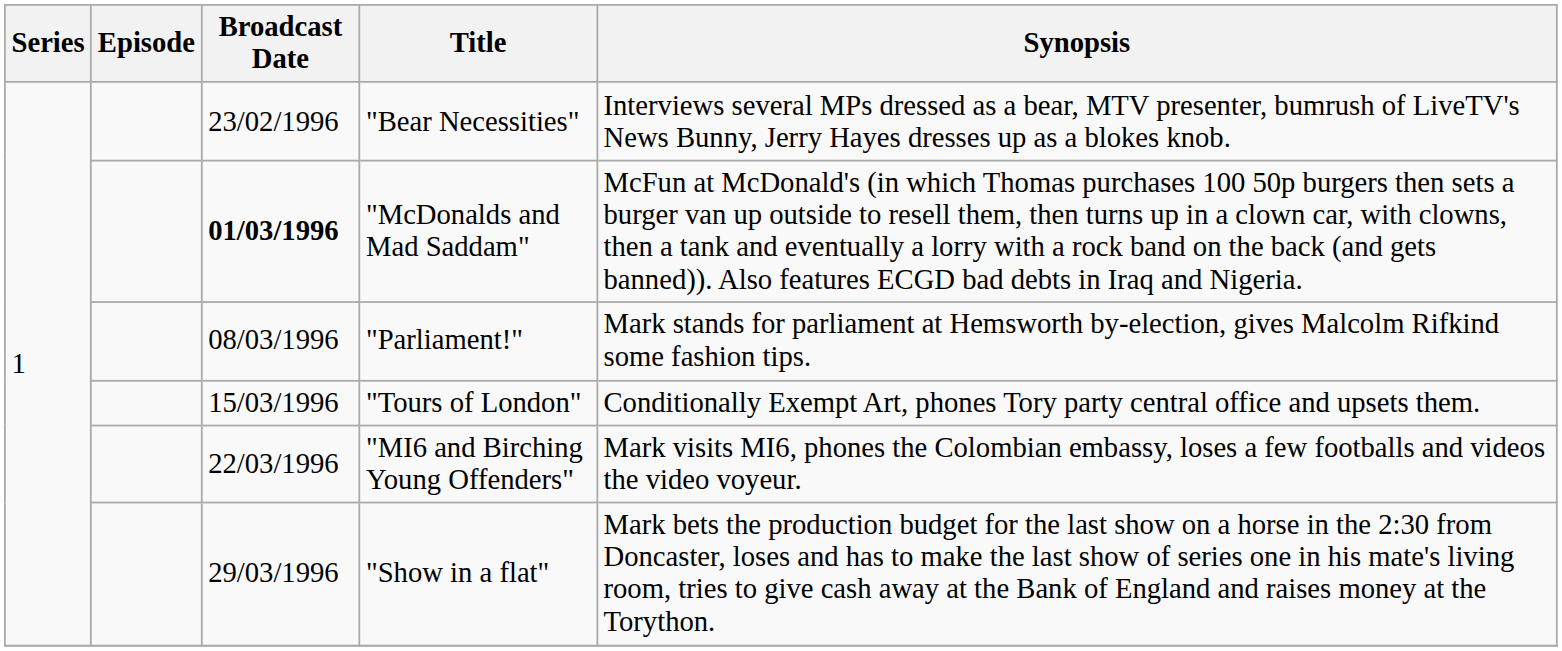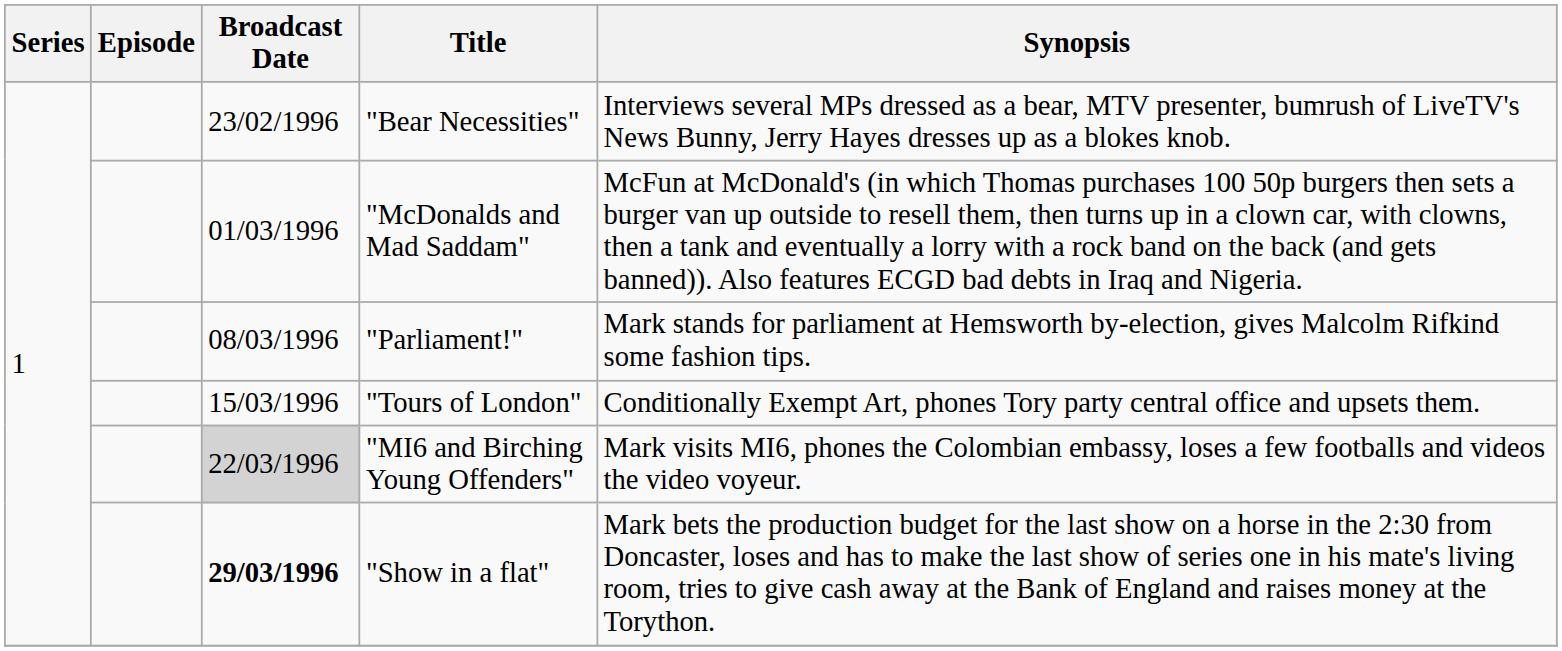(273, 230) bold -> (273, 230) normal
(273, 463) no background -> (273, 463) lightgrey background
(273, 573) normal -> (273, 573) bold
